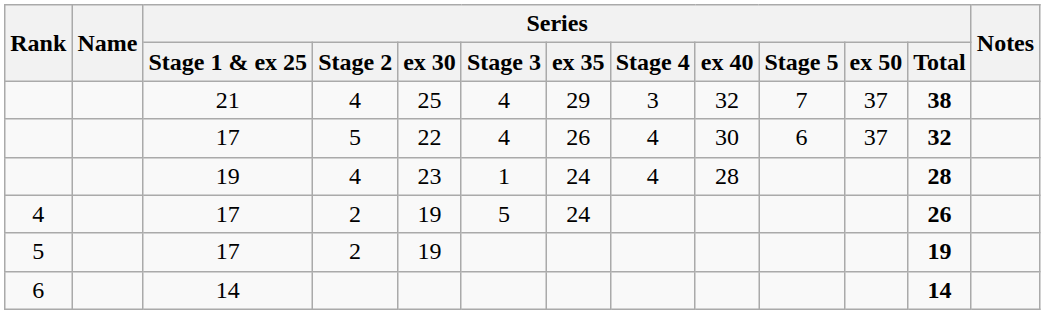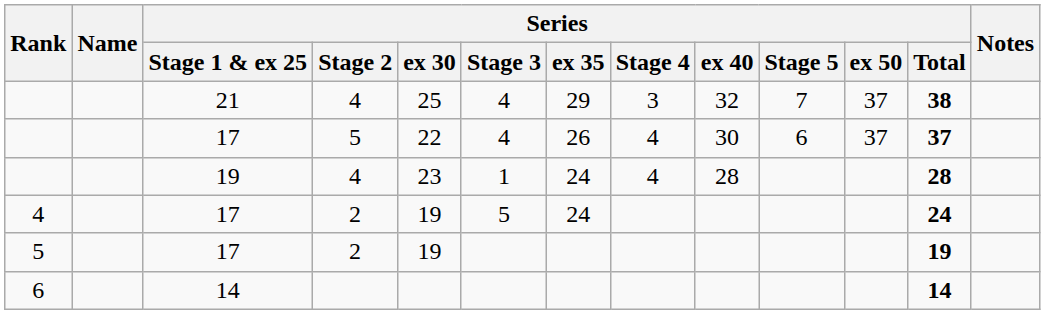(939, 137) 32 -> (939, 137) 37
(939, 213) 26 -> (939, 213) 24
